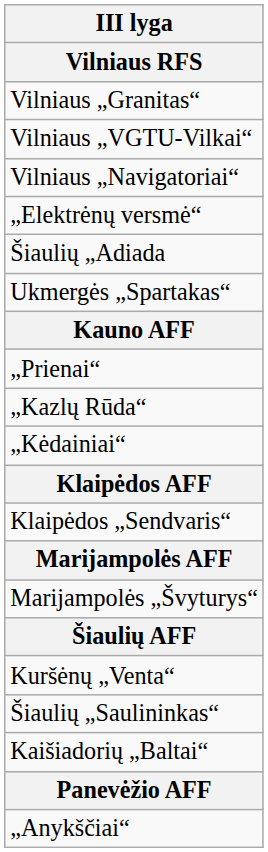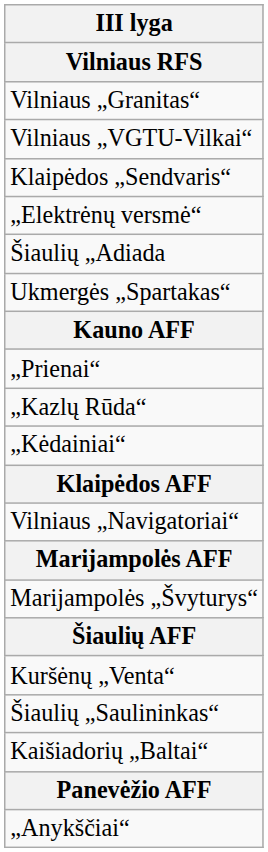(125, 176) Vilniaus „Navigatoriai“ -> (121, 176) Klaipėdos „Sendvaris“
(121, 521) Klaipėdos „Sendvaris“ -> (125, 521) Vilniaus „Navigatoriai“
